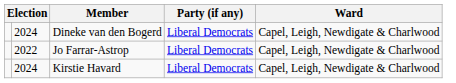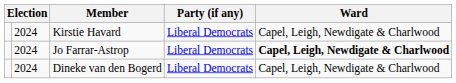rows swapped: (107, 31) <-> (87, 68)
(26, 50) 2022 -> (26, 50) 2024
(349, 50) normal -> (354, 50) bold
